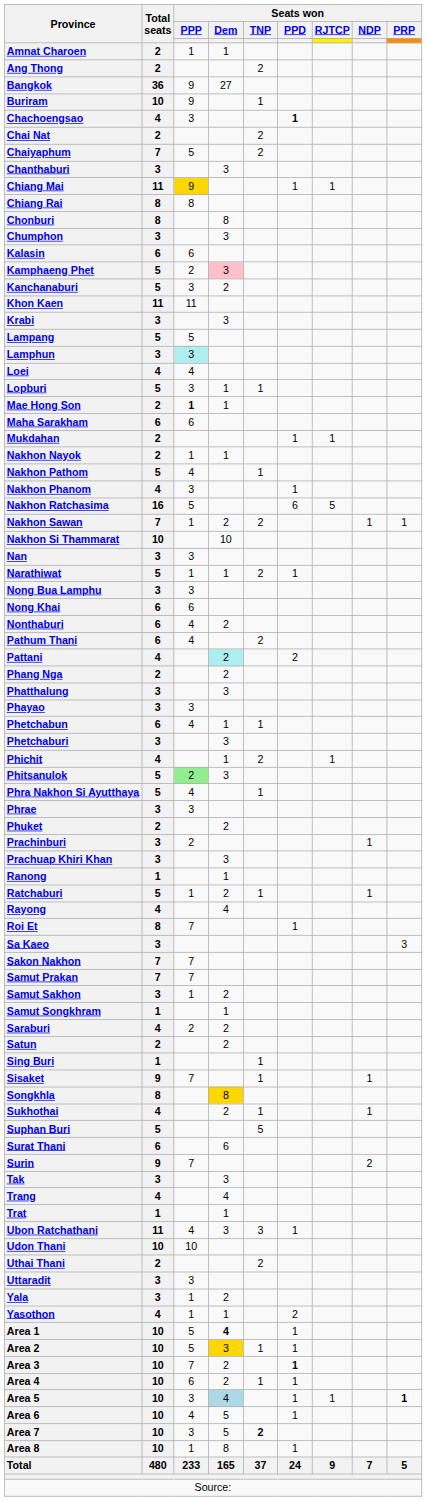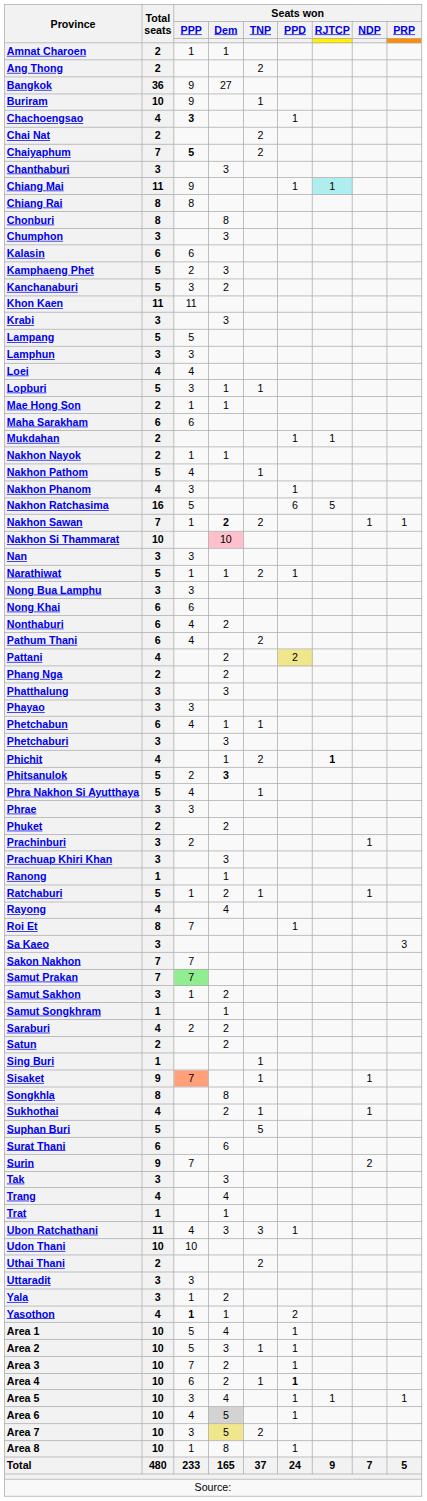(191, 119) normal -> (191, 119) bold
(295, 119) bold -> (295, 119) normal
(191, 153) normal -> (191, 153) bold
(191, 187) gold background -> (191, 187) no background
(332, 187) no background -> (332, 187) paleturquoise background
(226, 271) pink background -> (226, 271) no background
(191, 355) paleturquoise background -> (191, 355) no background
(191, 405) bold -> (191, 405) normal
(226, 523) normal -> (226, 523) bold
(226, 540) no background -> (226, 540) pink background
(226, 658) paleturquoise background -> (226, 658) no background
(295, 658) no background -> (295, 658) khaki background
(332, 759) normal -> (332, 759) bold
(191, 776) lightgreen background -> (191, 776) no background
(226, 776) normal -> (226, 776) bold
(191, 978) no background -> (191, 978) lightgreen background
(191, 1079) no background -> (191, 1079) lightsalmon background
(226, 1096) gold background -> (226, 1096) no background
(191, 1314) normal -> (191, 1314) bold
(226, 1331) bold -> (226, 1331) normal
(226, 1348) gold background -> (226, 1348) no background
(295, 1365) bold -> (295, 1365) normal
(295, 1382) normal -> (295, 1382) bold
(226, 1399) lightblue background -> (226, 1399) no background
(404, 1399) bold -> (404, 1399) normal
(226, 1415) no background -> (226, 1415) lightgrey background
(226, 1432) no background -> (226, 1432) khaki background
(260, 1432) bold -> (260, 1432) normal
